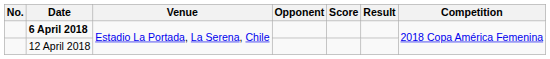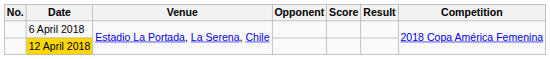(58, 29) bold -> (57, 29) normal
(59, 46) no background -> (59, 46) gold background
